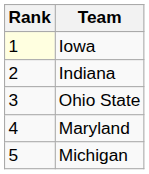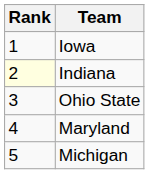(13, 45) lightyellow background -> (13, 45) no background
(13, 73) no background -> (13, 73) lightyellow background
